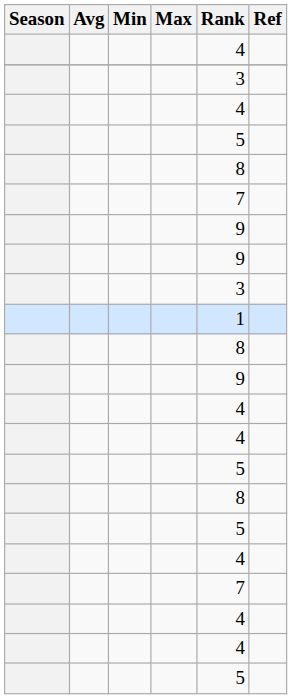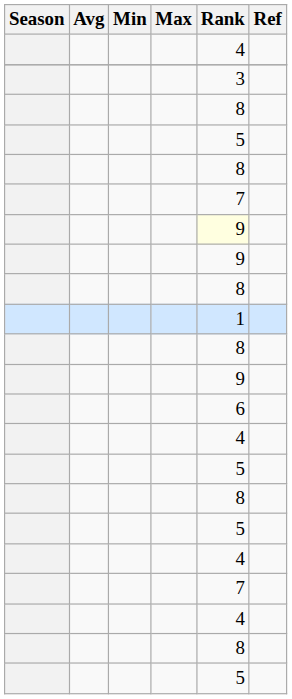(240, 109) 4 -> (240, 109) 8
(240, 229) no background -> (240, 229) lightyellow background
(240, 288) 3 -> (240, 288) 8
(240, 408) 4 -> (240, 408) 6
(240, 648) 4 -> (240, 648) 8
